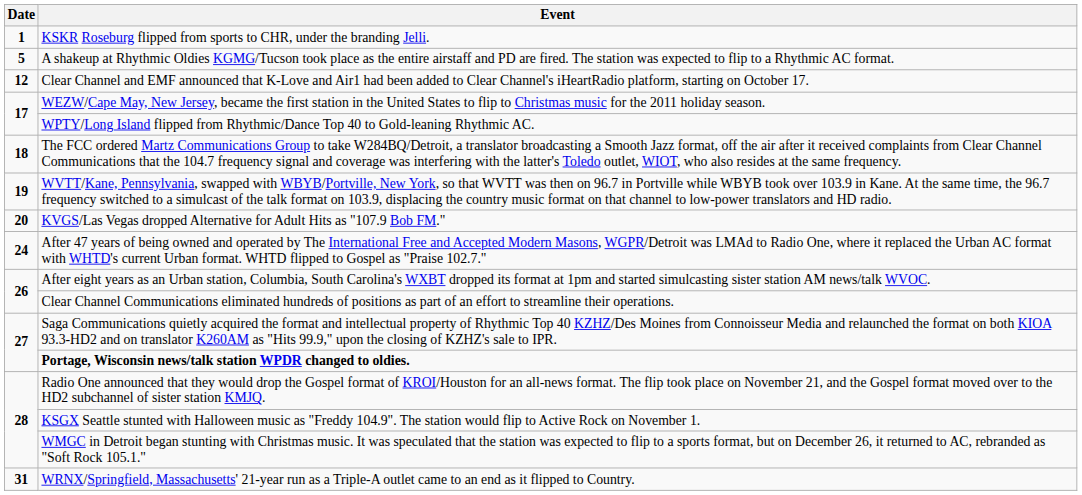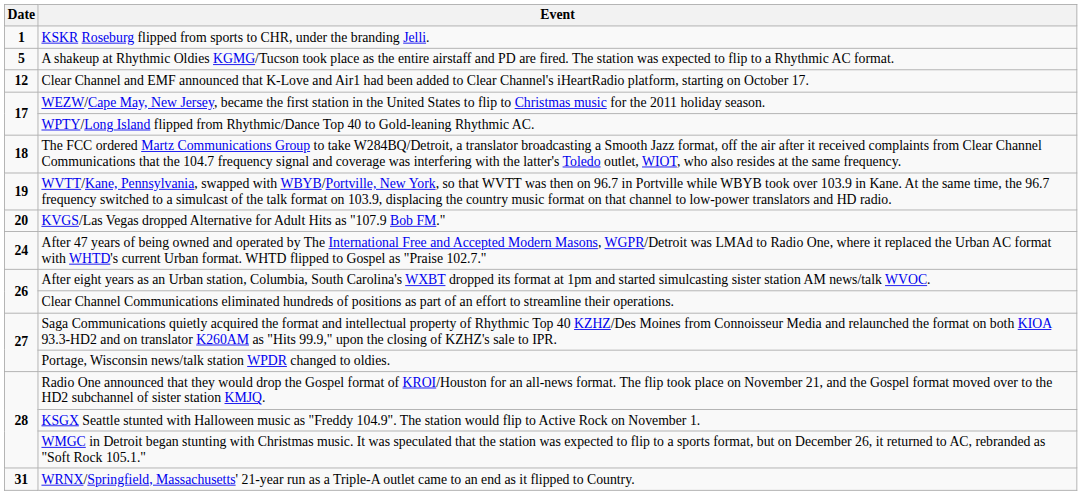(226, 361) bold -> (216, 361) normal
